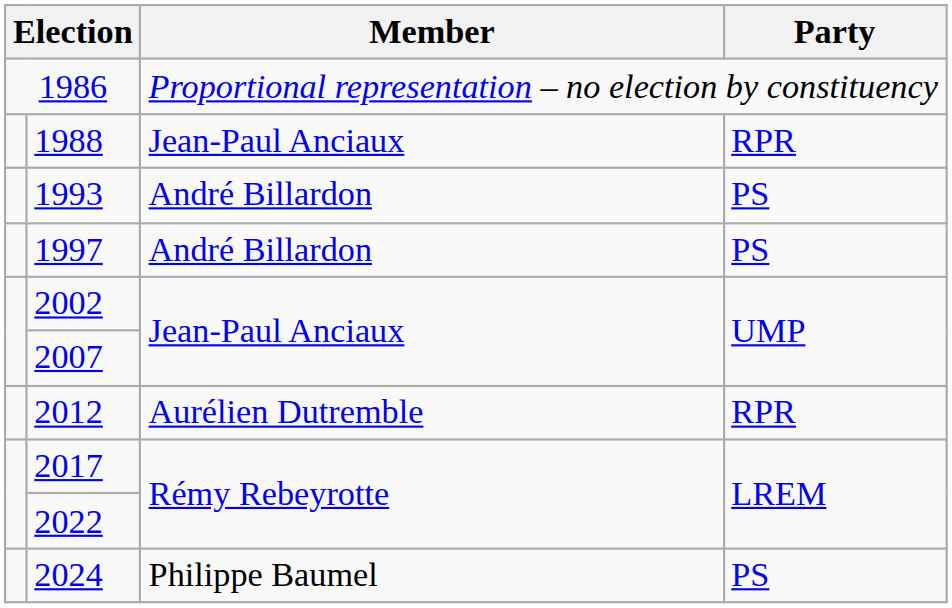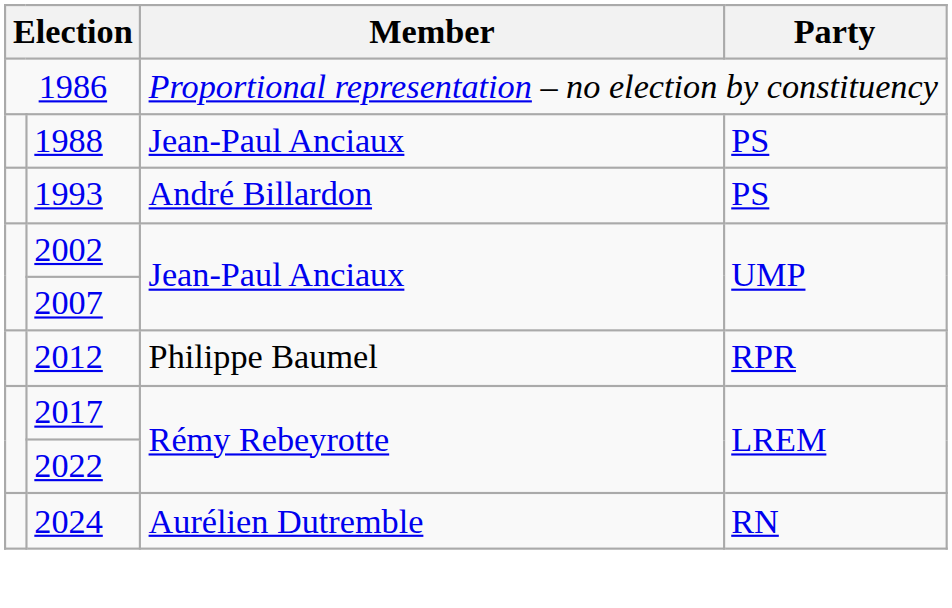(764, 140) RPR -> (750, 140) PS
- row: (69, 248)
(286, 411) Aurélien Dutremble -> (263, 357) Philippe Baumel
(263, 574) Philippe Baumel -> (286, 520) Aurélien Dutremble
(750, 574) PS -> (755, 520) RN
